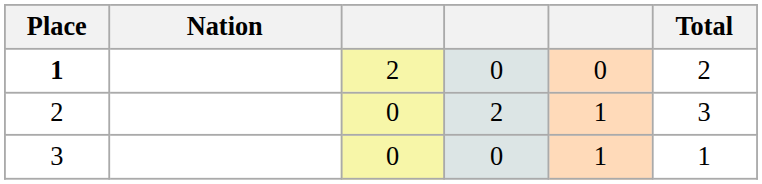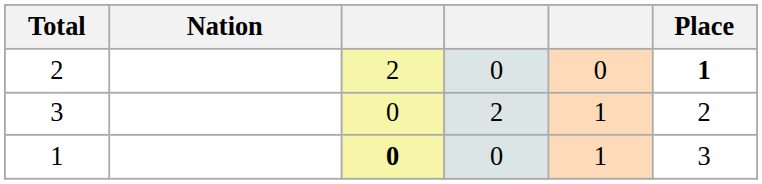columns swapped: (57, 26) <-> (704, 26)
(393, 157) normal -> (393, 157) bold
